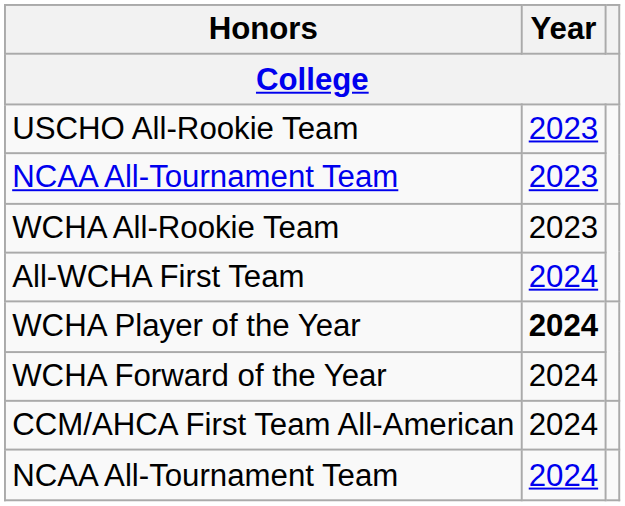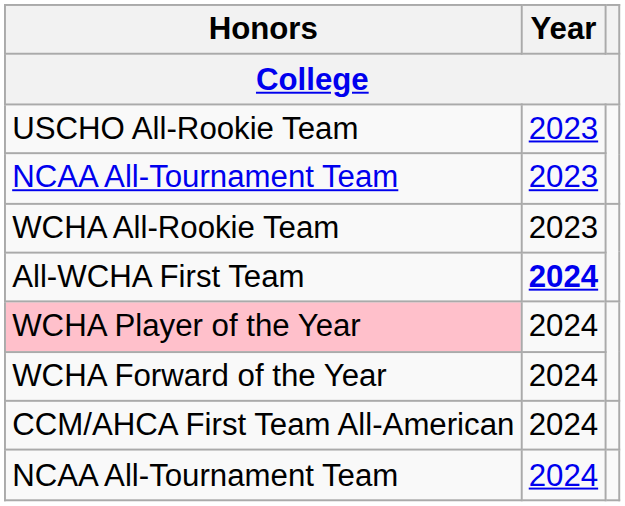(563, 276) normal -> (563, 276) bold
(186, 326) no background -> (186, 326) pink background
(563, 326) bold -> (563, 326) normal
